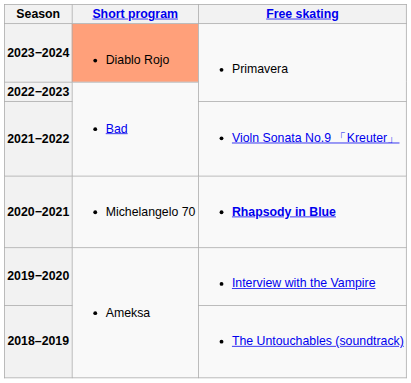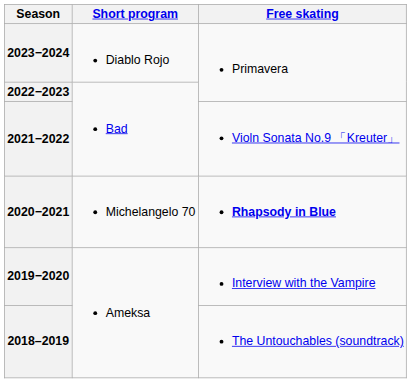(135, 60) lightsalmon background -> (135, 60) no background
